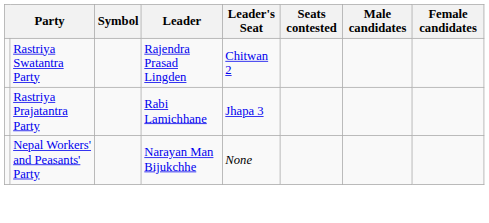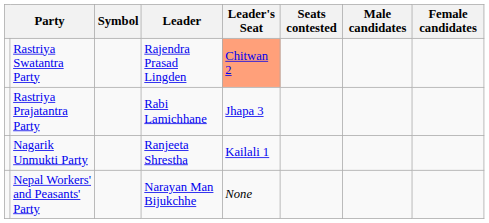(247, 63) no background -> (247, 63) lightsalmon background
+ row: (51, 152)
